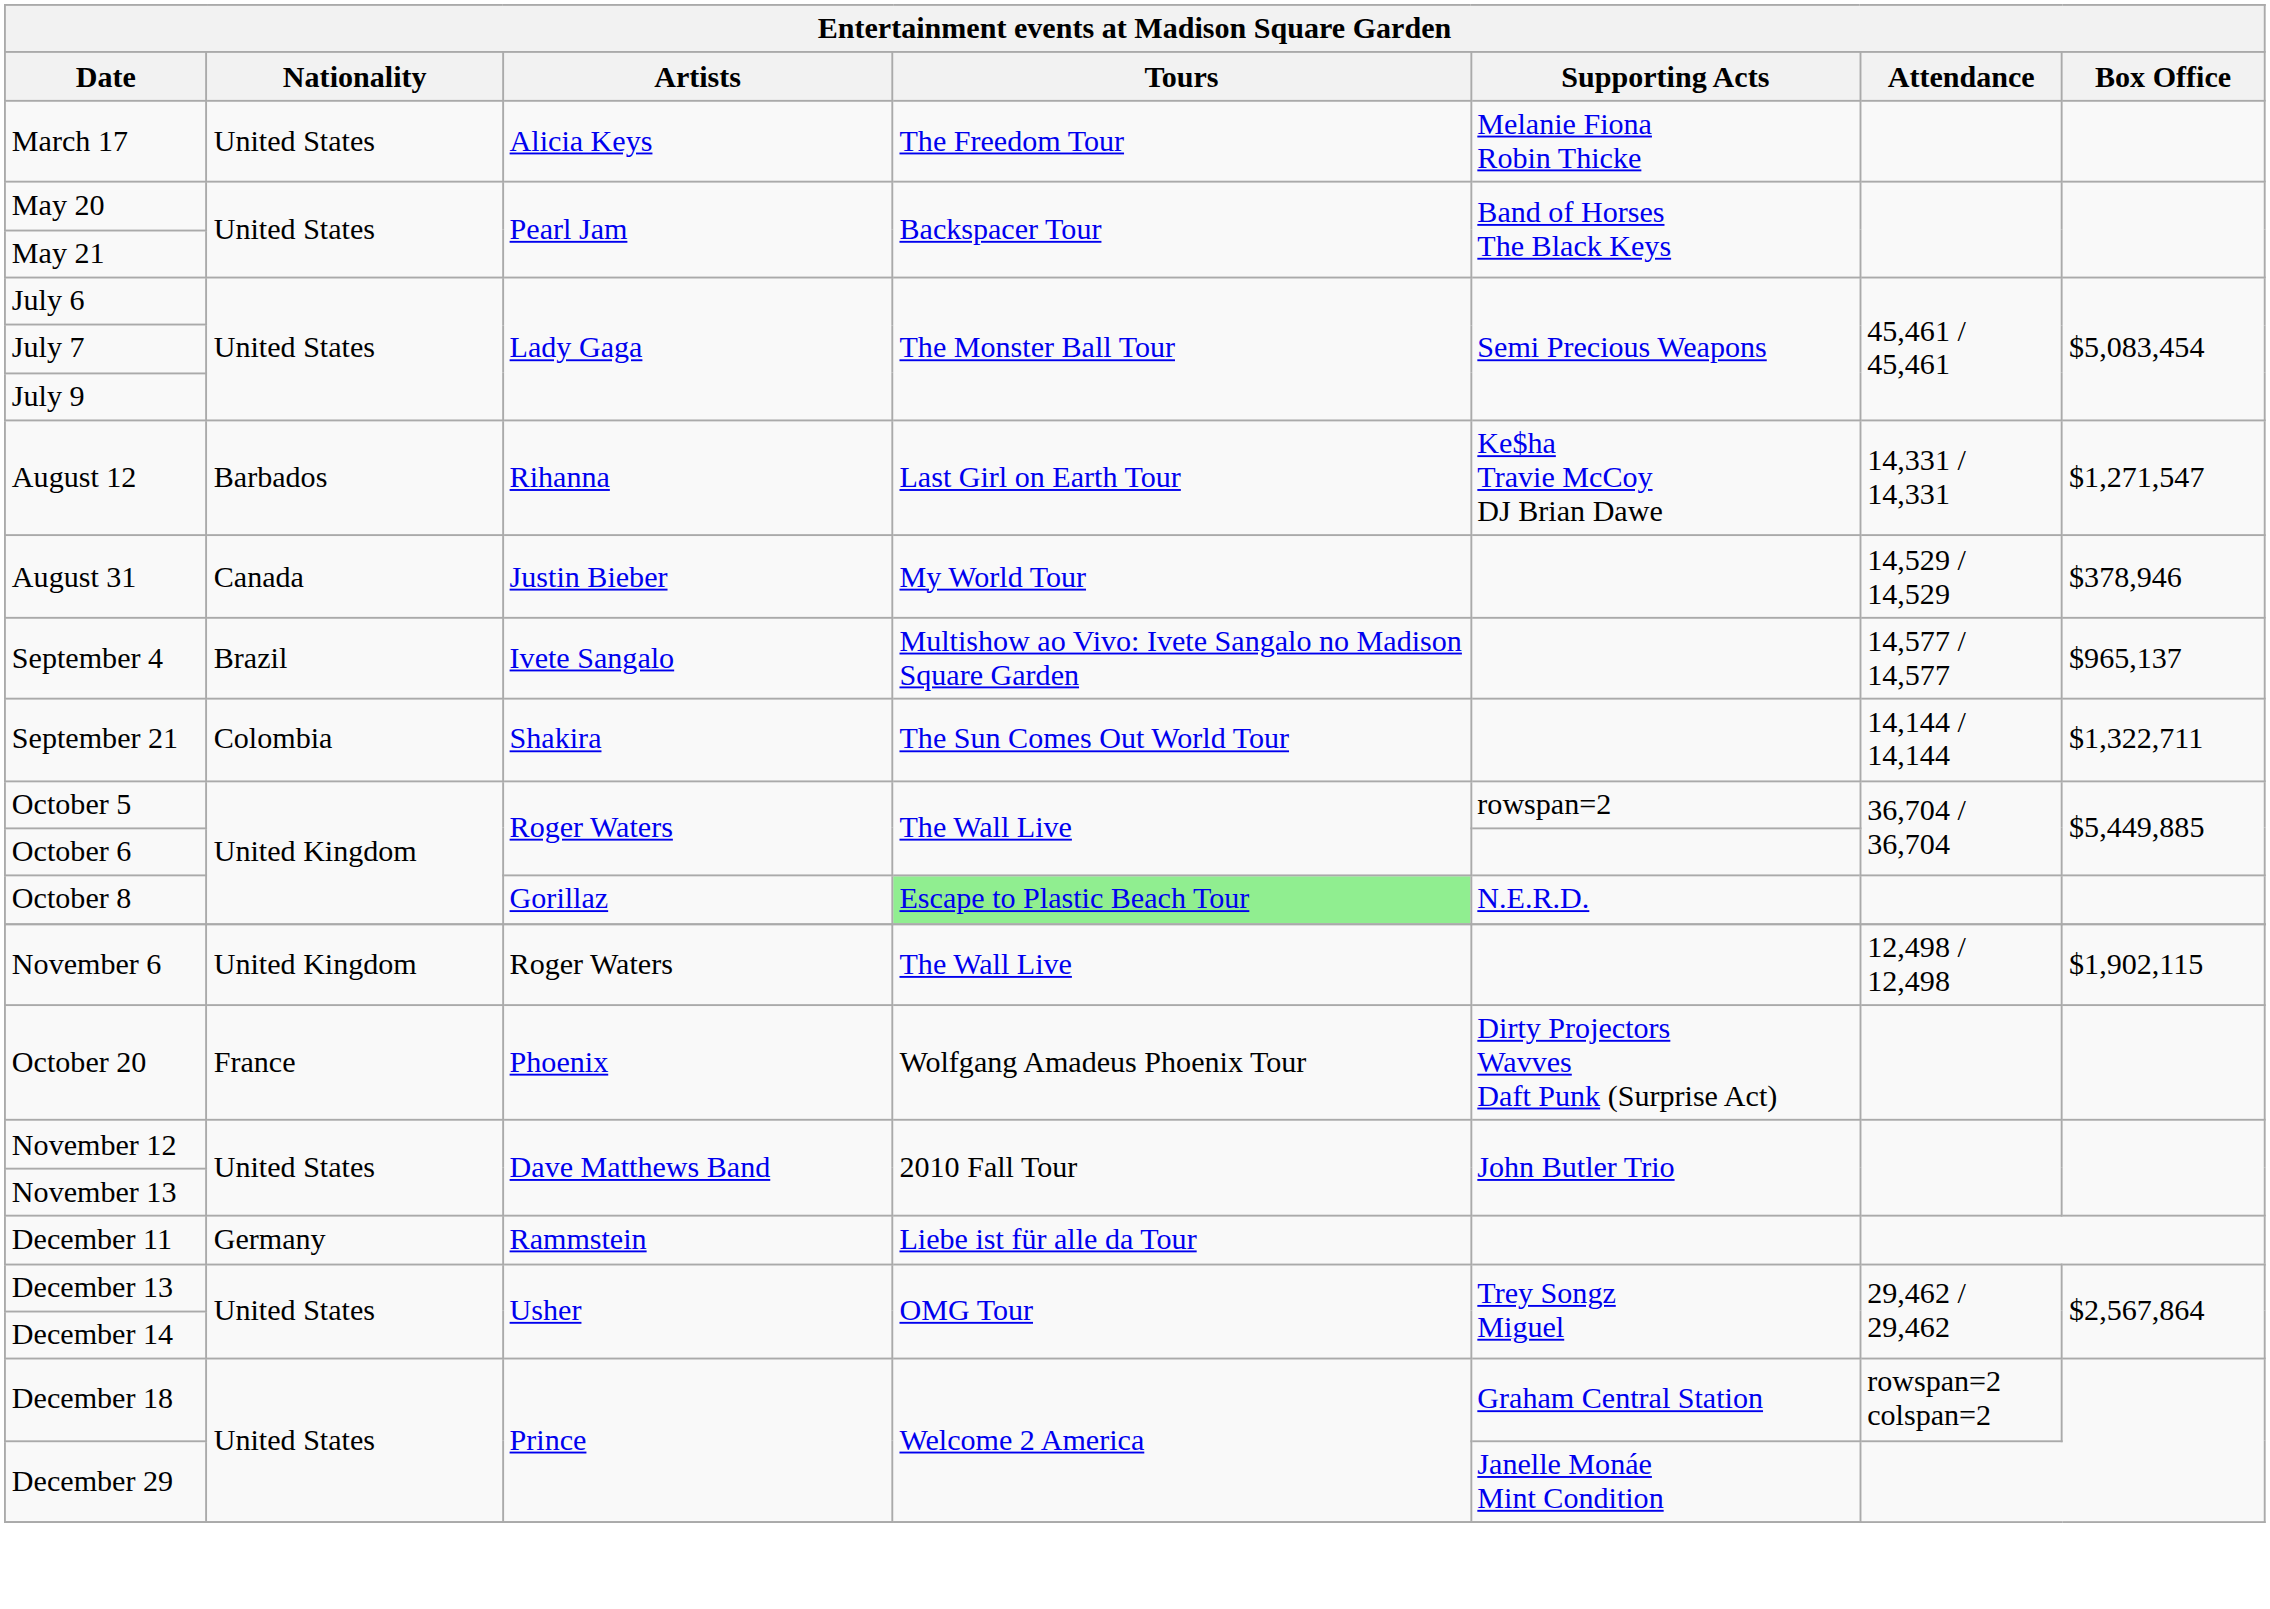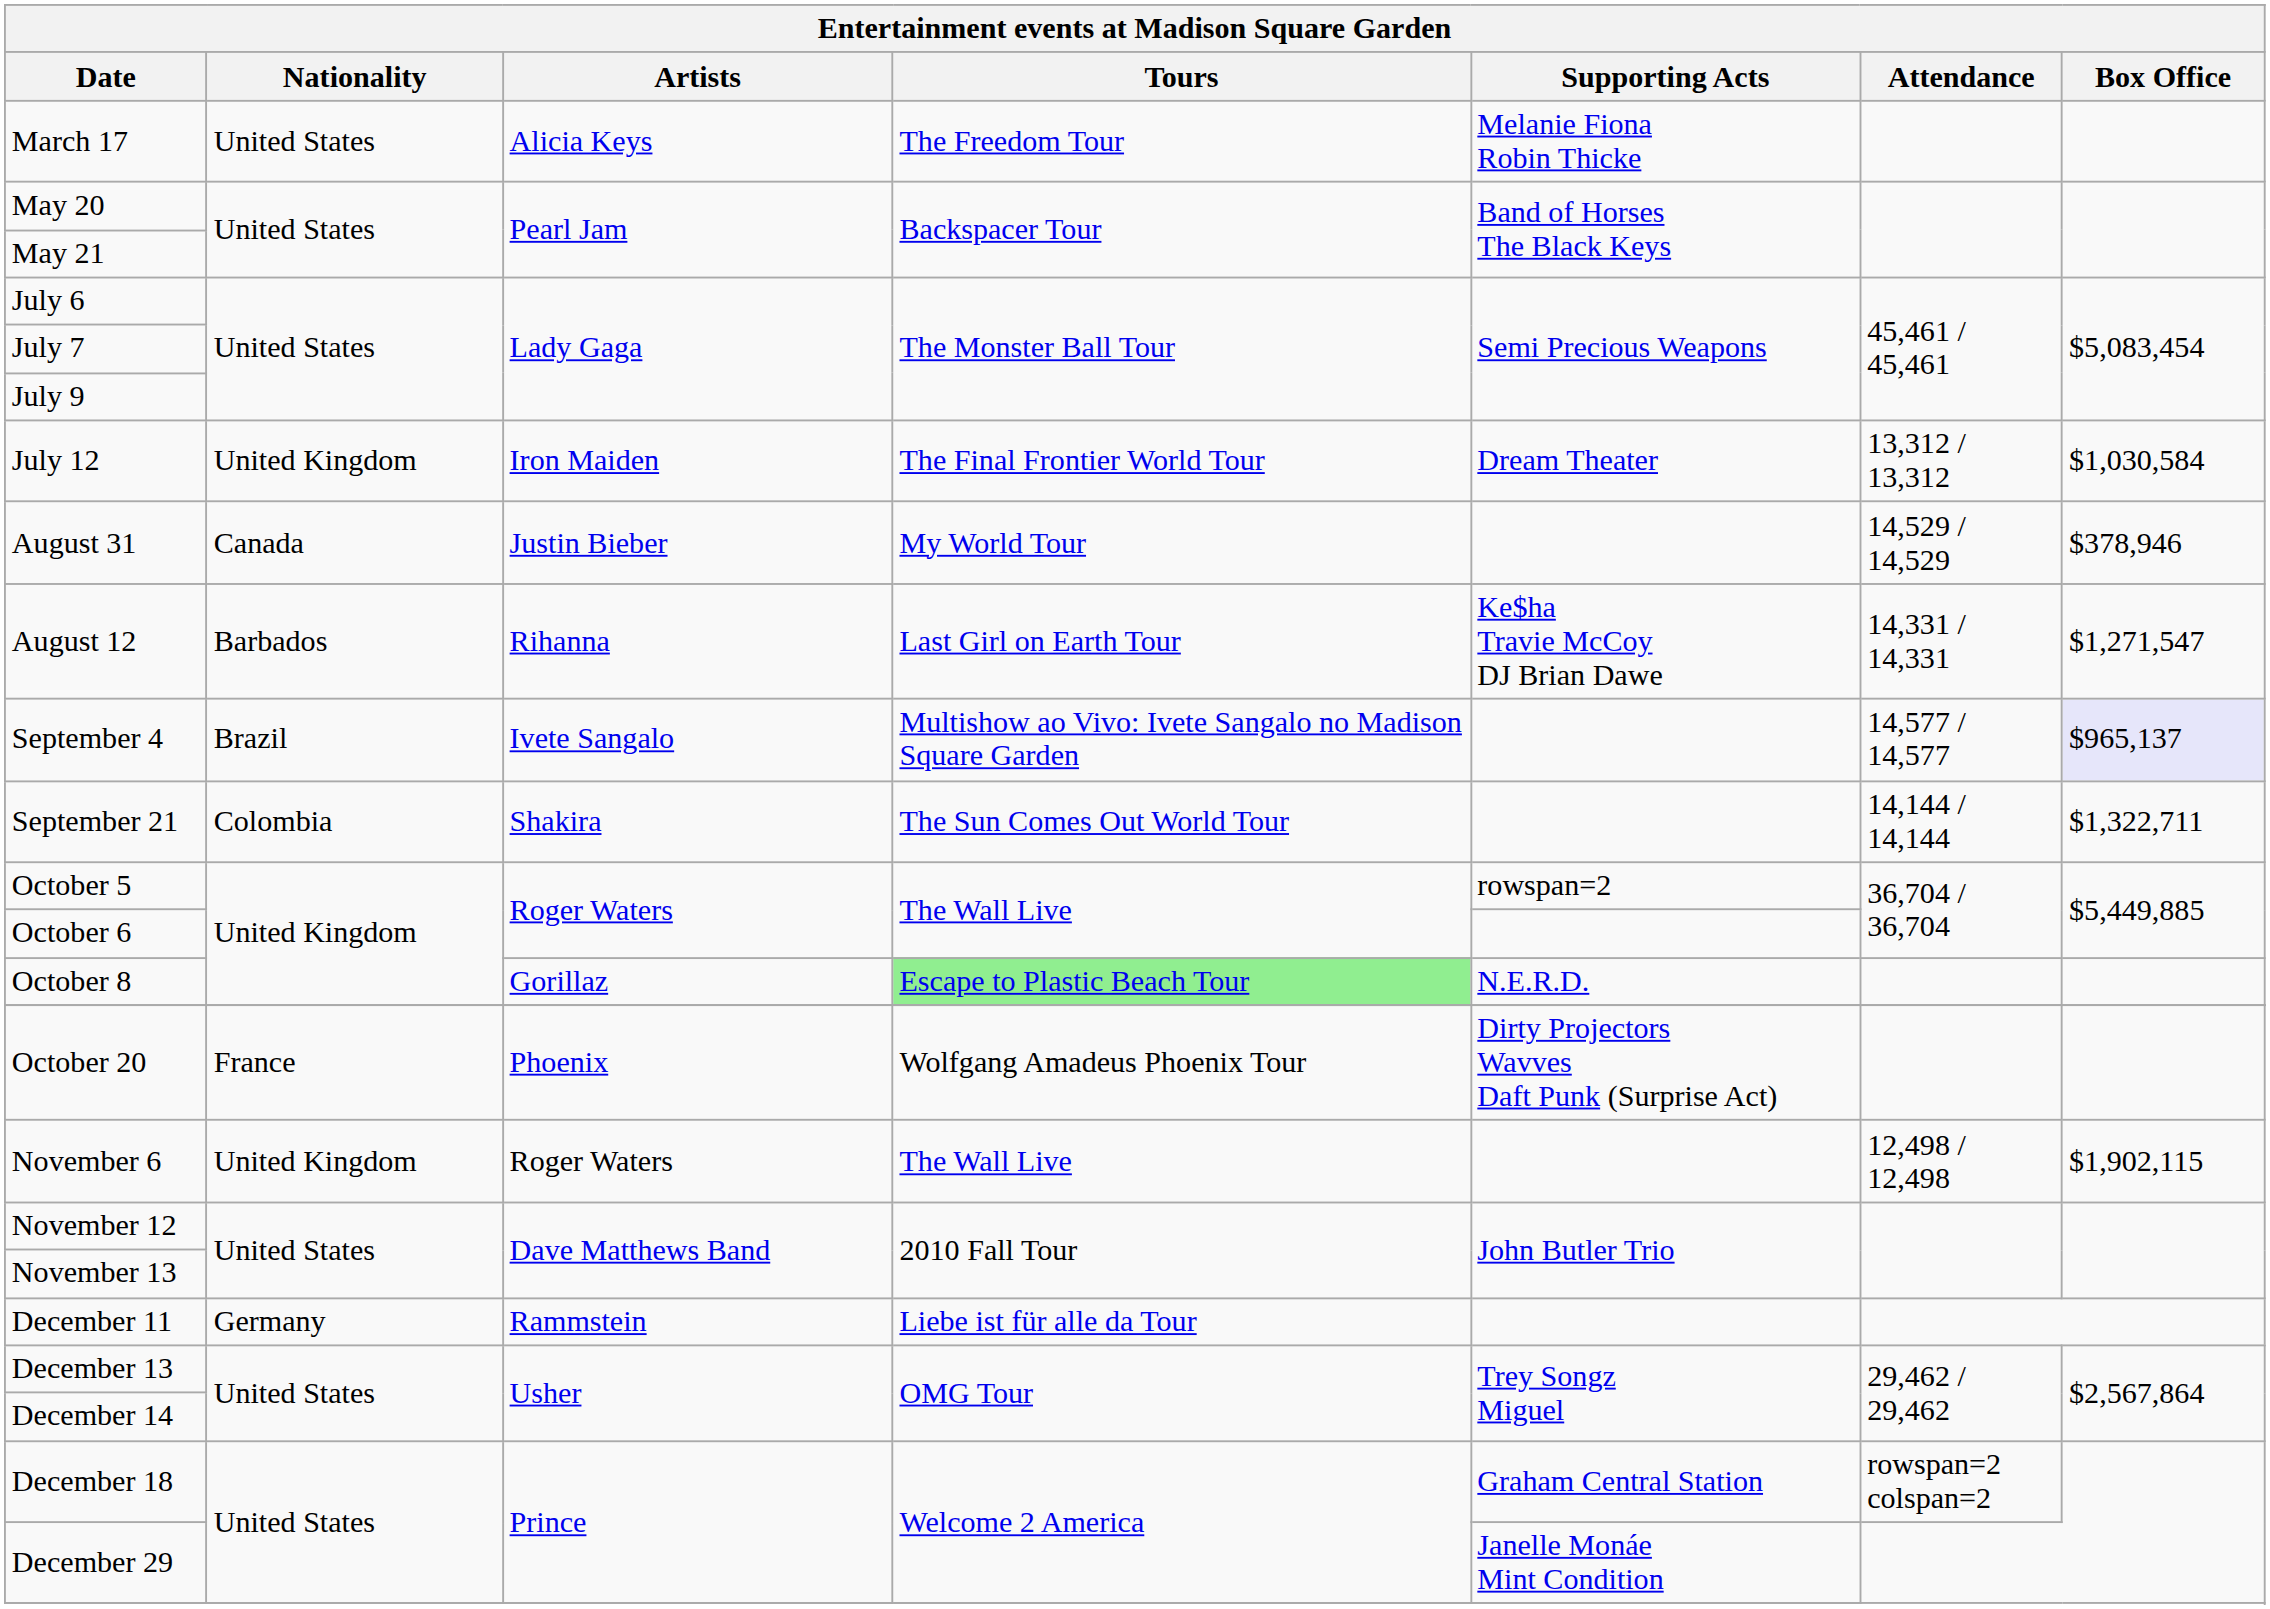+ row: (56, 460)
rows swapped: (74, 477) <-> (74, 576)
(2125, 657) no background -> (2125, 739) lavender background
rows swapped: (79, 1062) <-> (87, 963)
